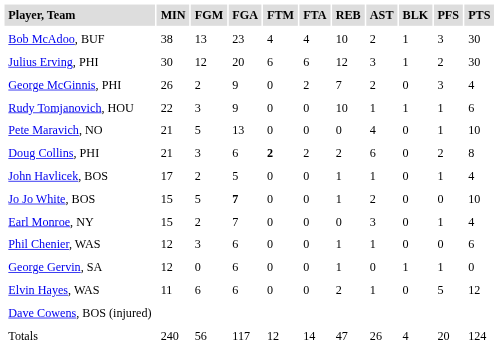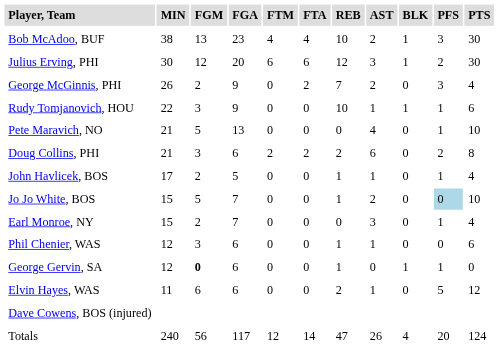(270, 153) bold -> (270, 153) normal
(235, 199) bold -> (235, 199) normal
(440, 199) no background -> (440, 199) lightblue background
(198, 267) normal -> (198, 267) bold
